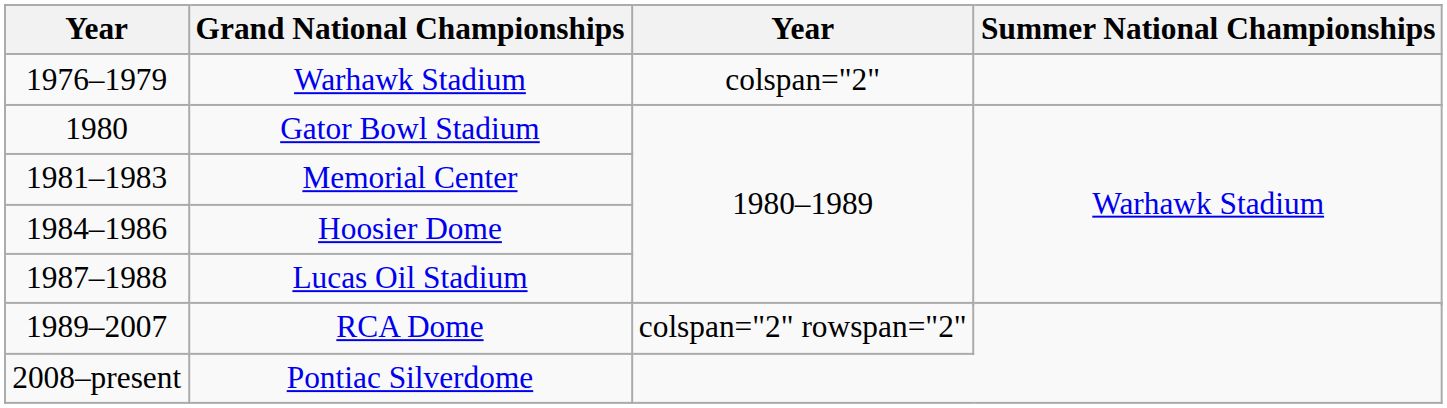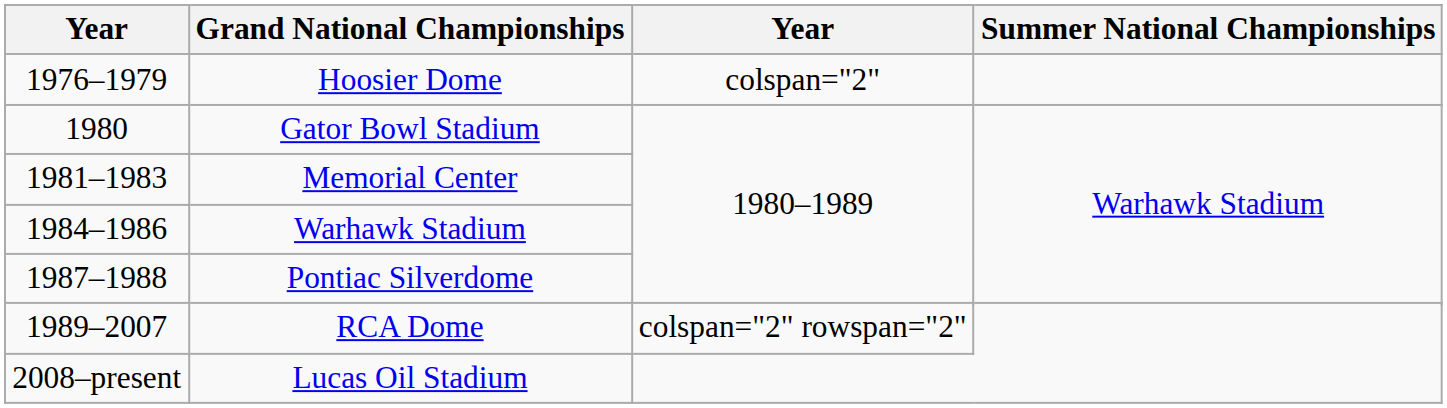(410, 79) Warhawk Stadium -> (410, 79) Hoosier Dome
(410, 228) Hoosier Dome -> (410, 228) Warhawk Stadium
(410, 278) Lucas Oil Stadium -> (410, 278) Pontiac Silverdome
(410, 377) Pontiac Silverdome -> (410, 377) Lucas Oil Stadium
